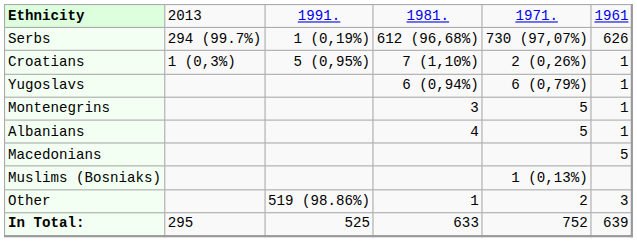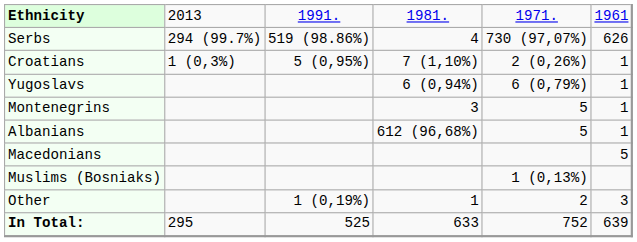(332, 39) 1 (0,19%) -> (319, 39) 519 (98.86%)
(428, 39) 612 (96,68%) -> (475, 39) 4
(475, 132) 4 -> (428, 132) 612 (96,68%)
(319, 201) 519 (98.86%) -> (332, 201) 1 (0,19%)
